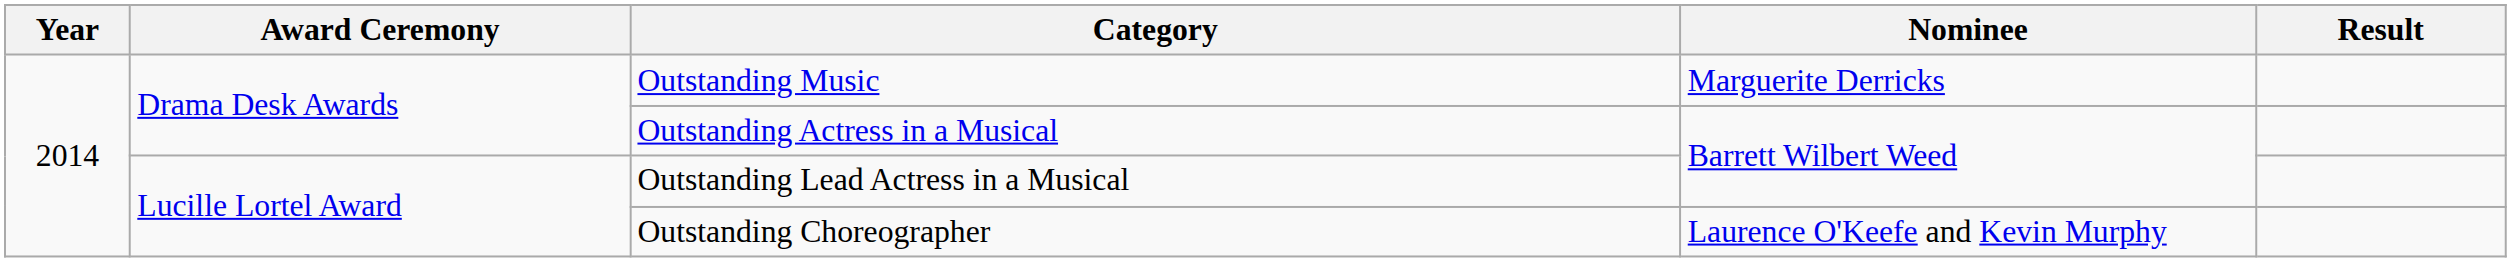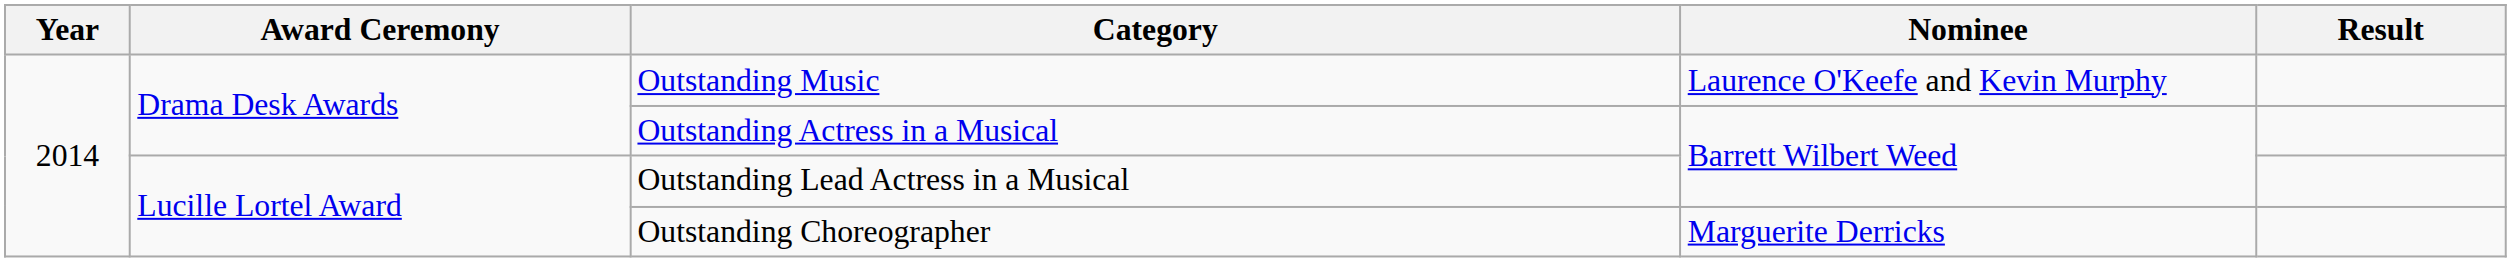(1816, 79) Marguerite Derricks -> (1927, 79) Laurence O'Keefe and Kevin Murphy
(1927, 230) Laurence O'Keefe and Kevin Murphy -> (1816, 230) Marguerite Derricks
